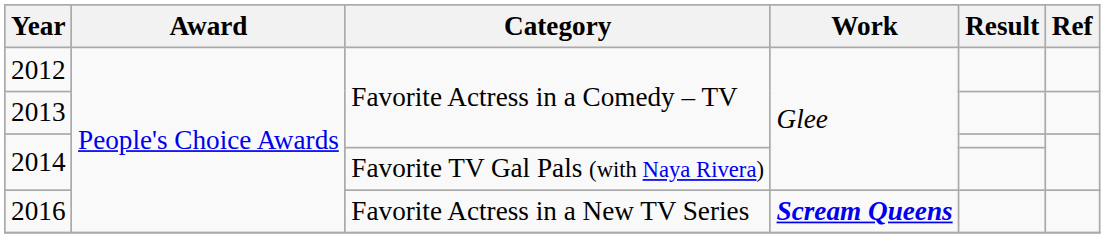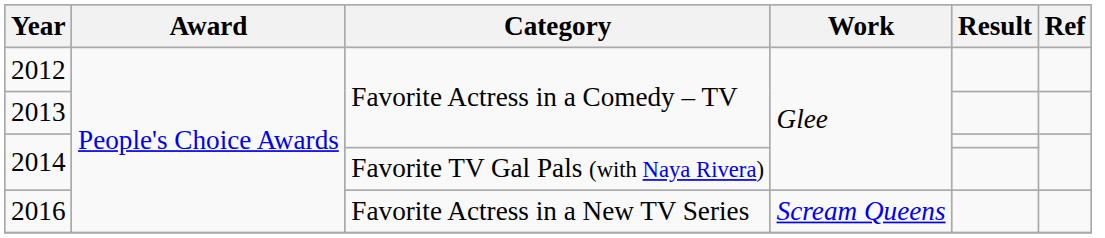(865, 211) bold -> (861, 211) normal
